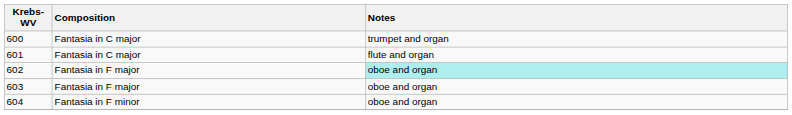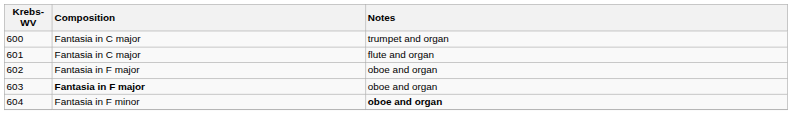(403, 70) paleturquoise background -> (403, 70) no background
(97, 86) normal -> (100, 86) bold
(403, 102) normal -> (405, 102) bold
